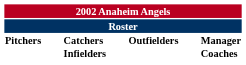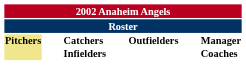(23, 41) no background -> (23, 41) khaki background
